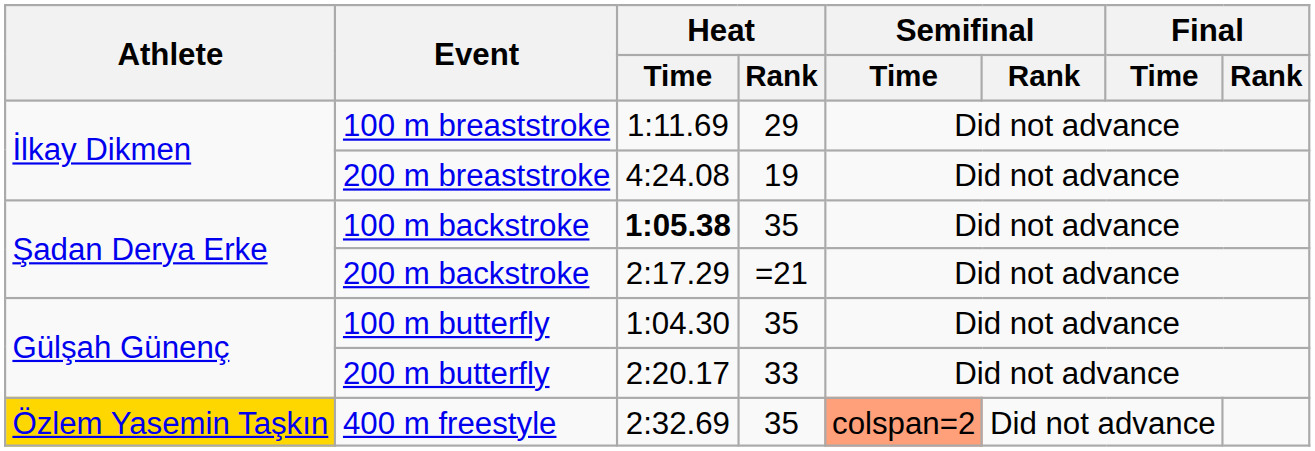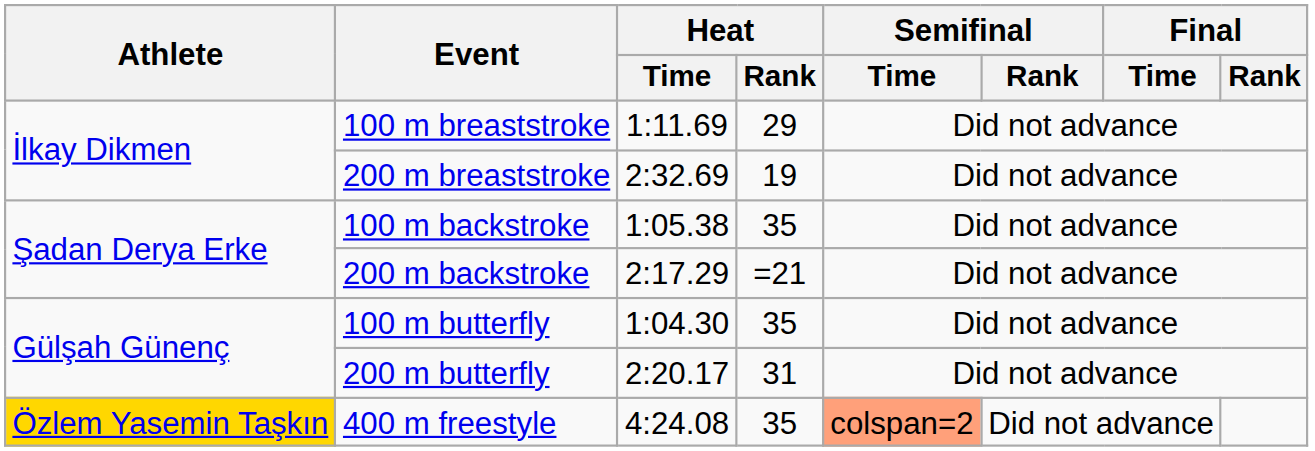(678, 175) 4:24.08 -> (677, 175) 2:32.69
(678, 225) bold -> (677, 225) normal
(781, 373) 33 -> (780, 373) 31
(678, 422) 2:32.69 -> (677, 422) 4:24.08
